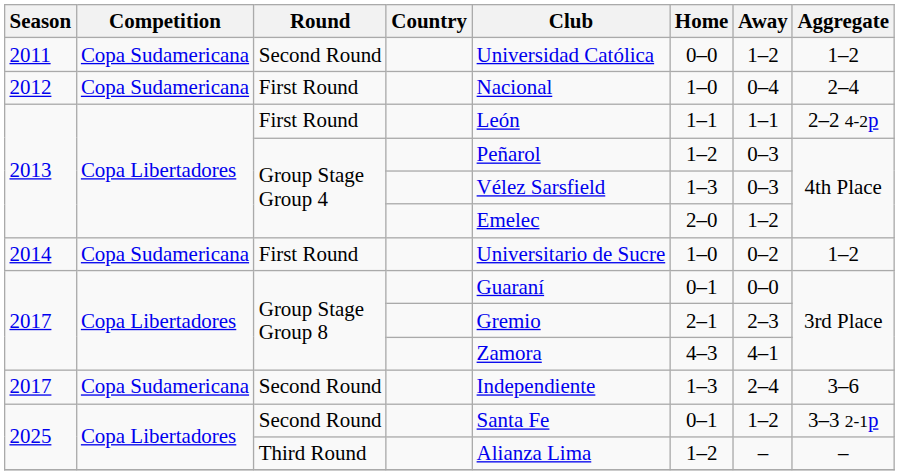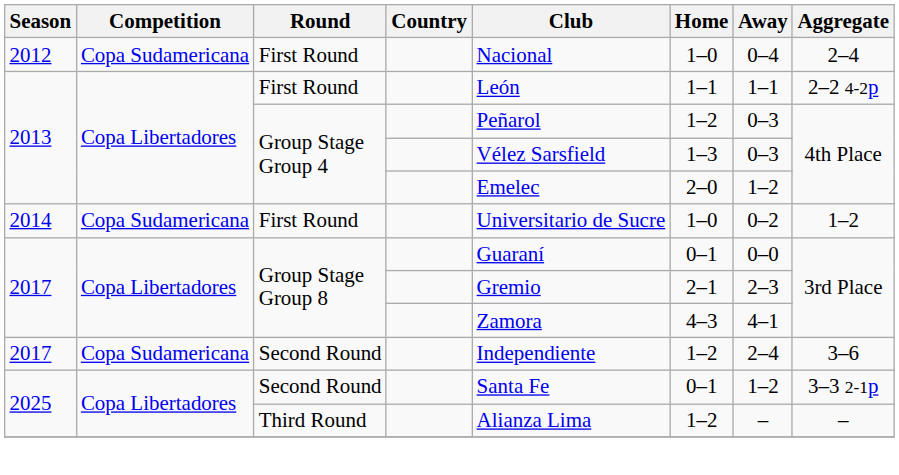- row: (30, 54)
(702, 386) 1–3 -> (702, 353) 1–2
